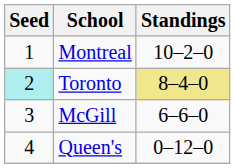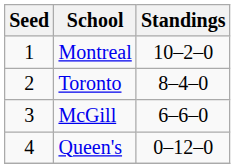(29, 83) paleturquoise background -> (29, 83) no background
(183, 83) khaki background -> (183, 83) no background
